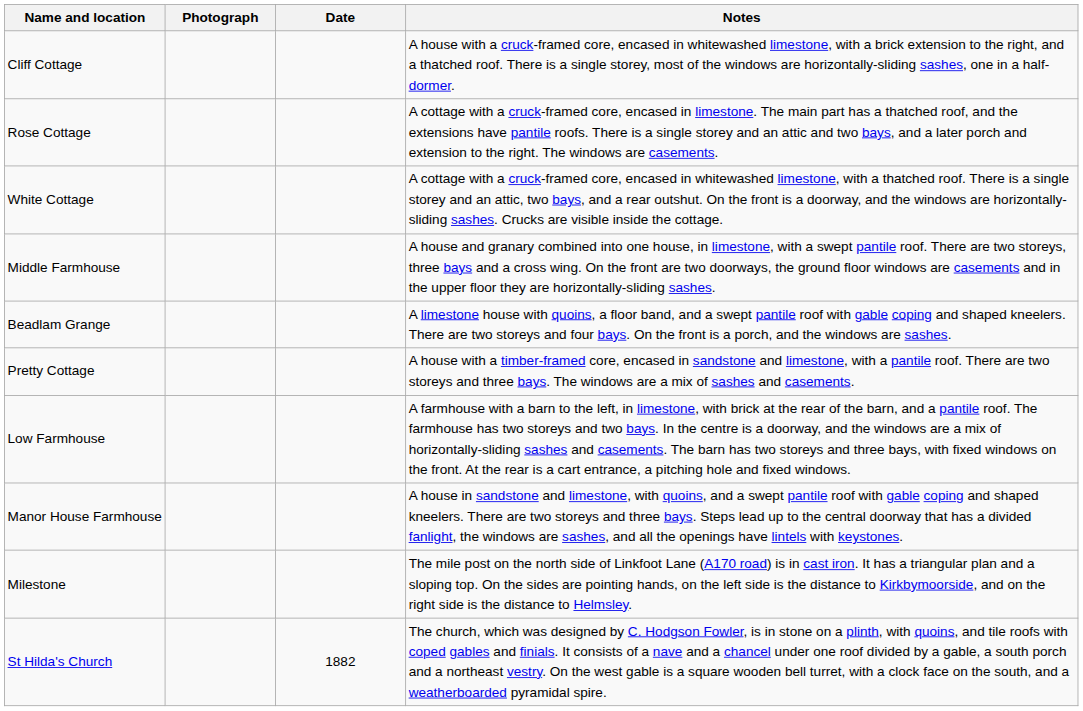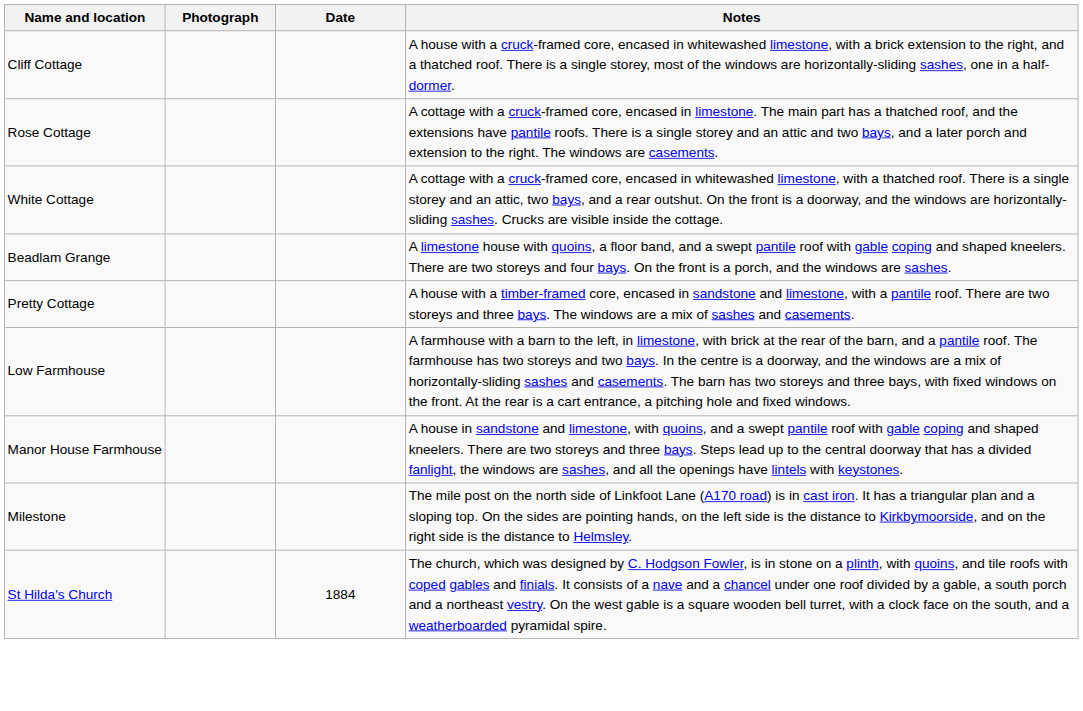- row: (64, 267)
(340, 661) 1882 -> (340, 594) 1884
